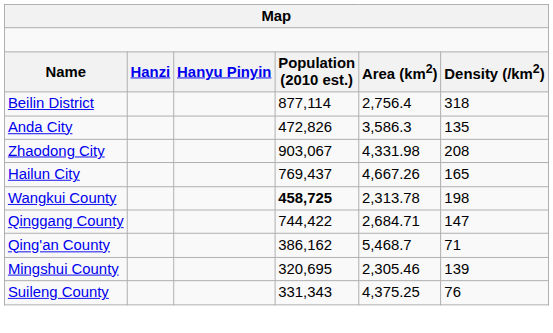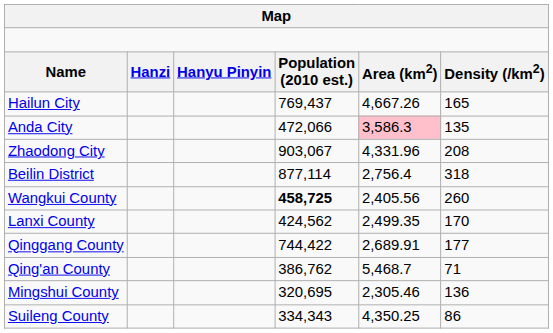rows swapped: (51, 103) <-> (44, 174)
(305, 127) 472,826 -> (305, 127) 472,066
(387, 127) no background -> (387, 127) pink background
(391, 151) 4,331.98 -> (391, 151) 4,331.96
(391, 198) 2,313.78 -> (391, 198) 2,405.56
(457, 198) 198 -> (457, 198) 260
+ row: (51, 221)
(391, 221) 2,684.71 -> (391, 245) 2,689.91
(457, 221) 147 -> (457, 245) 177
(305, 245) 386,162 -> (305, 269) 386,762
(457, 269) 139 -> (457, 292) 136
(305, 292) 331,343 -> (305, 316) 334,343
(391, 292) 4,375.25 -> (391, 316) 4,350.25
(453, 292) 76 -> (453, 316) 86
